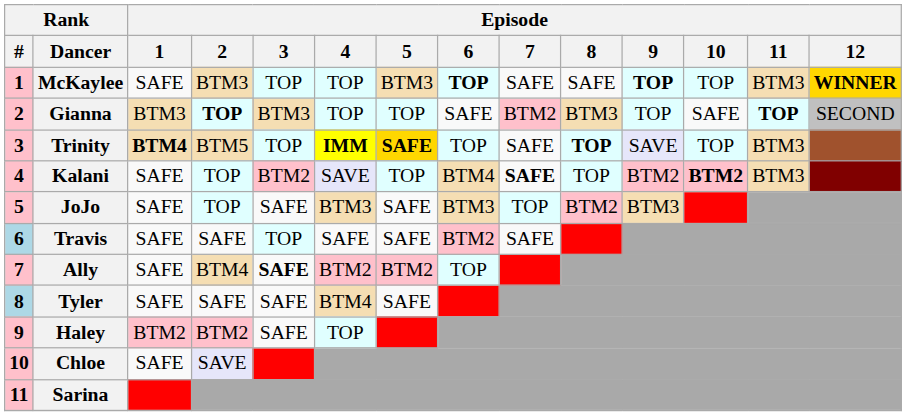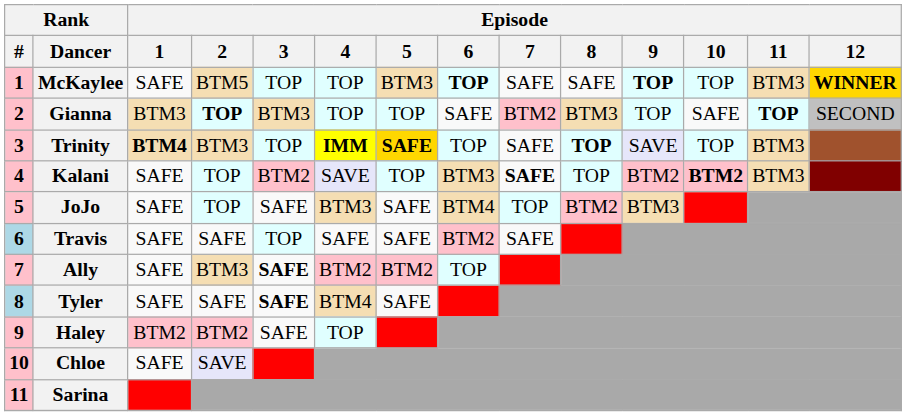(222, 82) BTM3 -> (222, 82) BTM5
(222, 144) BTM5 -> (222, 144) BTM3
(468, 176) BTM4 -> (468, 176) BTM3
(468, 207) BTM3 -> (468, 207) BTM4
(222, 269) BTM4 -> (222, 269) BTM3
(284, 301) normal -> (284, 301) bold
